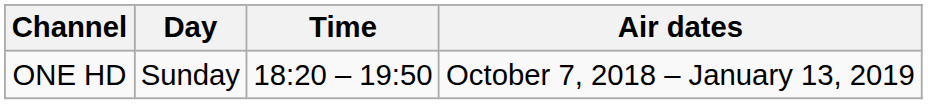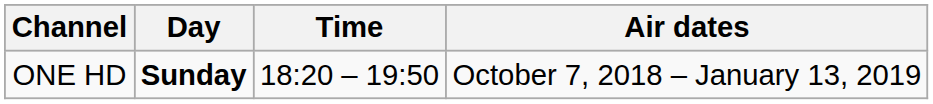(190, 74) normal -> (194, 74) bold
